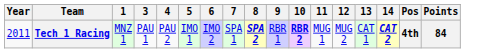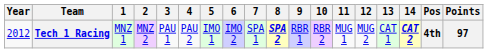+ column: (145, 12)
(18, 34) 2011 -> (18, 34) 2012
(300, 34) bold -> (322, 34) normal
(441, 34) 84 -> (463, 34) 97
